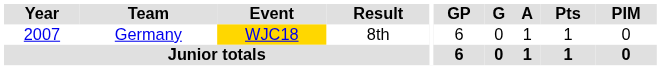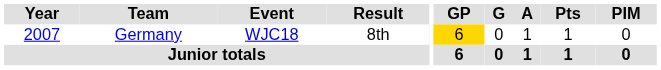(272, 34) gold background -> (272, 34) no background
(459, 34) no background -> (459, 34) gold background
